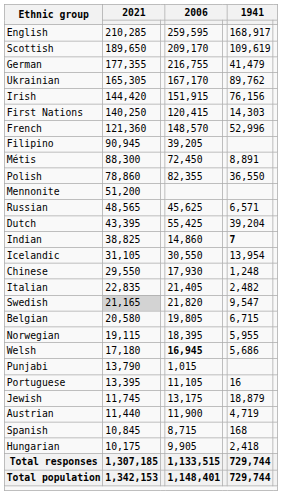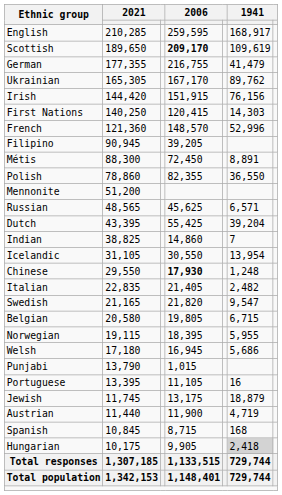(188, 49) normal -> (188, 49) bold
(232, 239) bold -> (232, 239) normal
(185, 271) normal -> (185, 271) bold
(123, 303) lightgrey background -> (123, 303) no background
(185, 351) bold -> (185, 351) normal
(244, 446) no background -> (244, 446) lightgrey background
